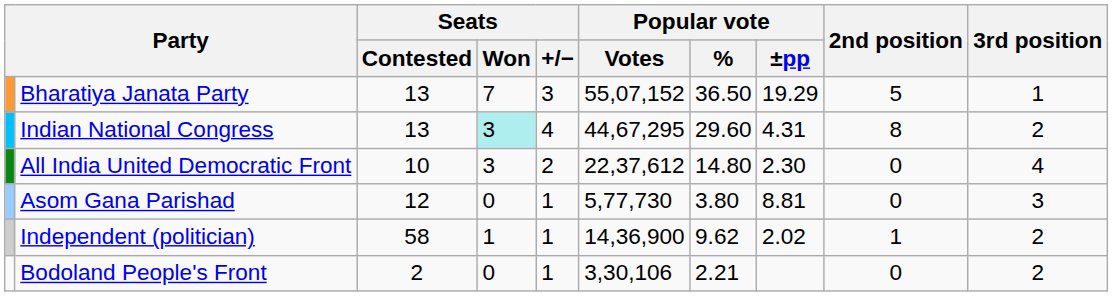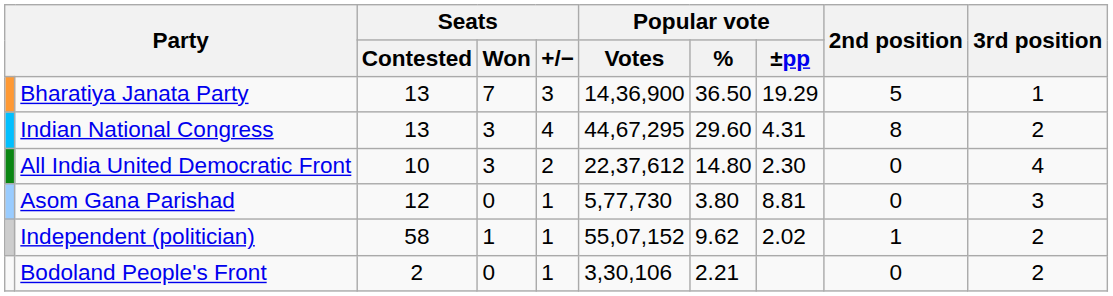(634, 93) 55,07,152 -> (634, 93) 14,36,900
(489, 129) paleturquoise background -> (489, 129) no background
(634, 237) 14,36,900 -> (634, 237) 55,07,152
